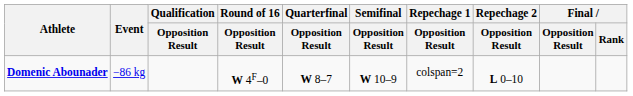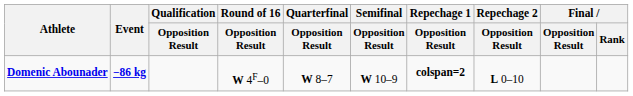(129, 72) normal -> (130, 72) bold
(440, 72) normal -> (440, 72) bold
